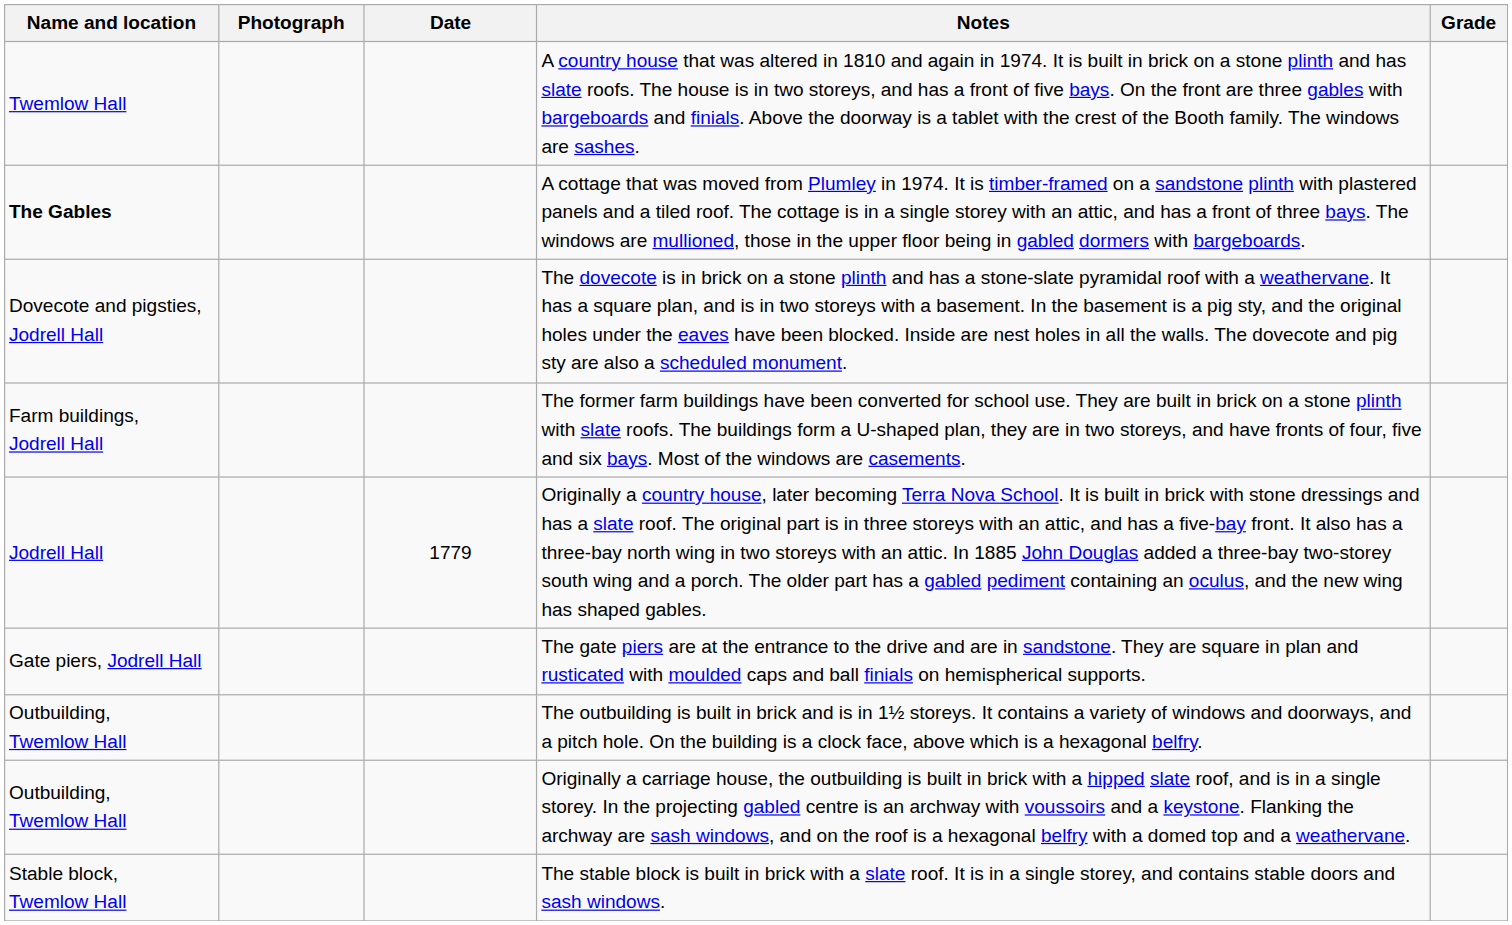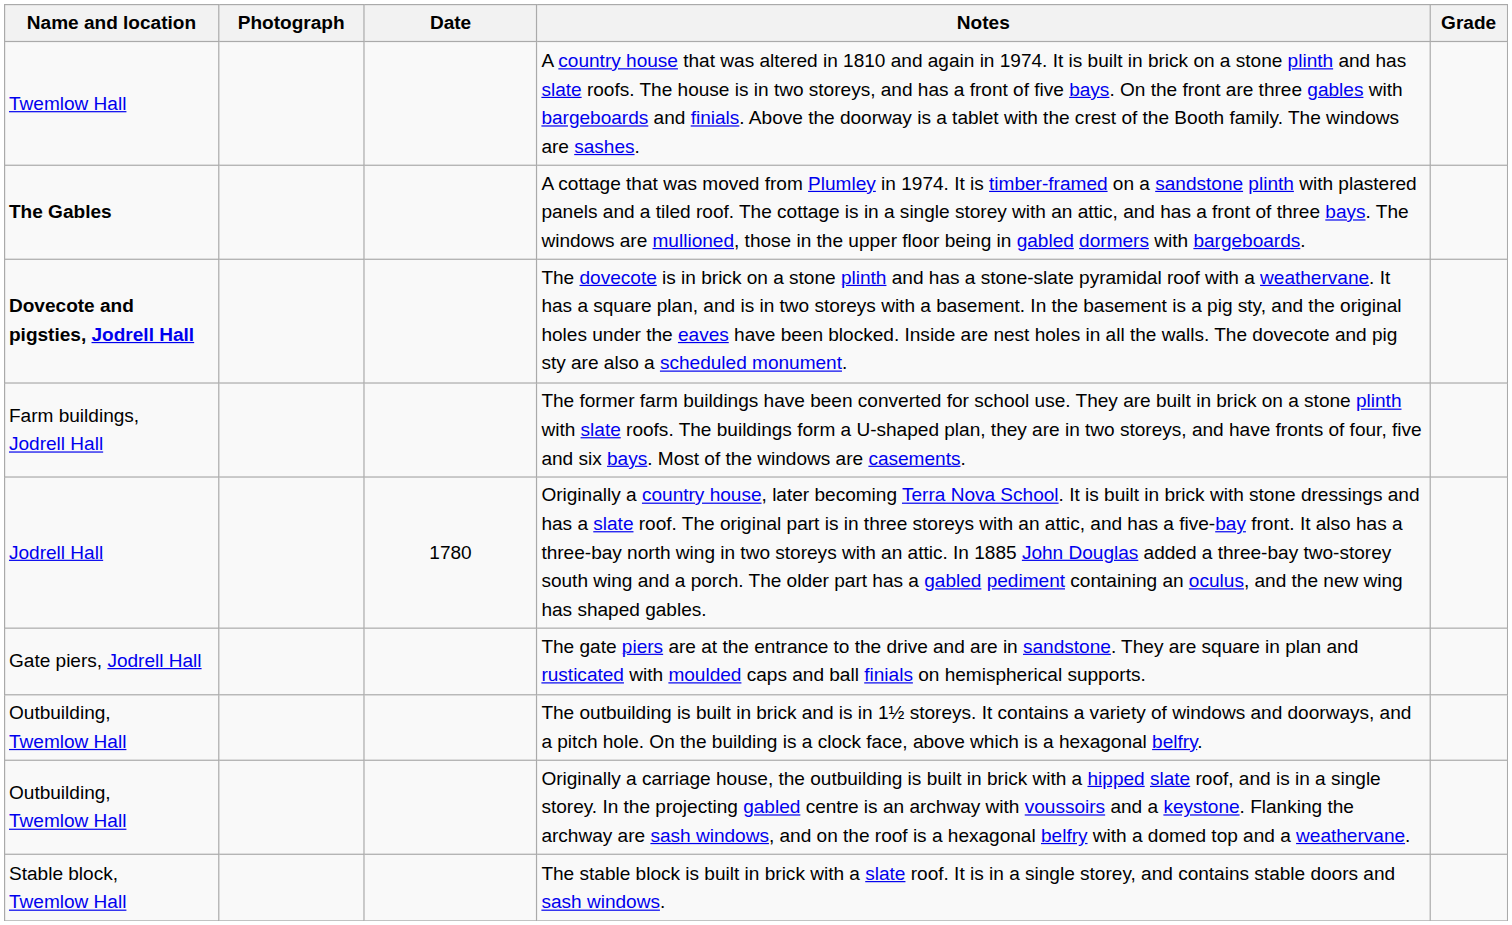(105, 320) normal -> (102, 320) bold
(451, 552) 1779 -> (451, 552) 1780
